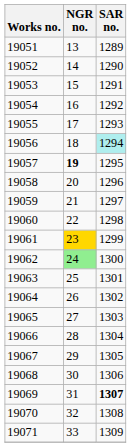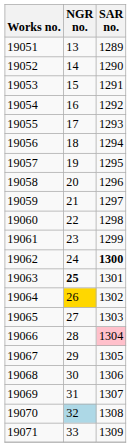(111, 143) paleturquoise background -> (111, 143) no background
(72, 162) bold -> (72, 162) normal
(72, 239) gold background -> (72, 239) no background
(72, 259) lightgreen background -> (72, 259) no background
(111, 259) normal -> (111, 259) bold
(72, 278) normal -> (72, 278) bold
(72, 297) no background -> (72, 297) gold background
(111, 336) no background -> (111, 336) pink background
(111, 394) bold -> (111, 394) normal
(72, 413) no background -> (72, 413) lightblue background
